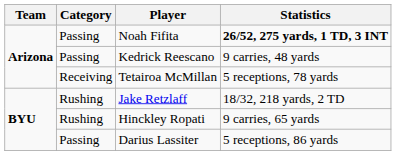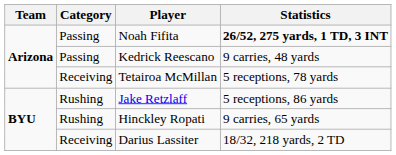(284, 98) 18/32, 218 yards, 2 TD -> (281, 98) 5 receptions, 86 yards
(79, 139) Passing -> (86, 139) Receiving
(281, 139) 5 receptions, 86 yards -> (284, 139) 18/32, 218 yards, 2 TD
